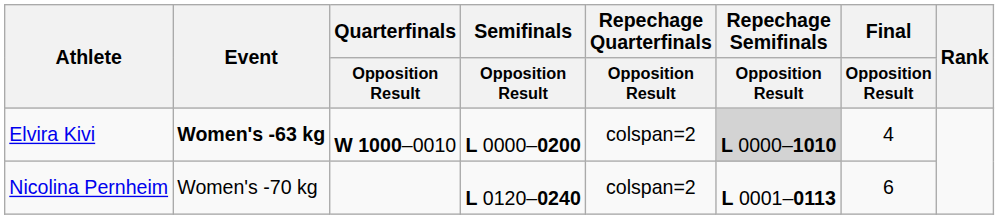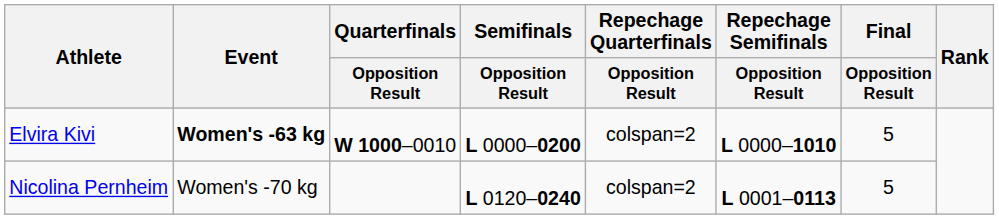(779, 146) lightgrey background -> (779, 146) no background
(889, 135) 4 -> (889, 135) 5
(889, 188) 6 -> (889, 188) 5
